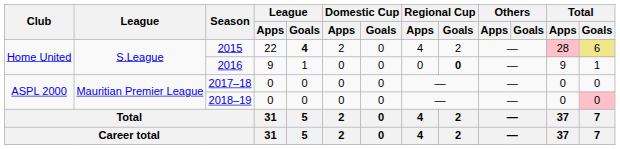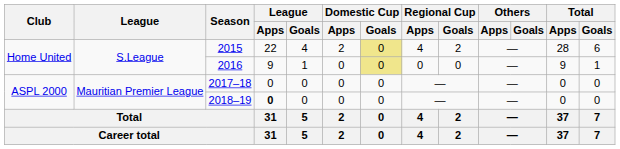(305, 48) bold -> (305, 48) normal
(381, 48) no background -> (381, 48) khaki background
(563, 48) pink background -> (563, 48) no background
(597, 48) khaki background -> (597, 48) no background
(381, 65) no background -> (381, 65) khaki background
(458, 65) bold -> (458, 65) normal
(270, 100) normal -> (270, 100) bold
(597, 100) pink background -> (597, 100) no background
